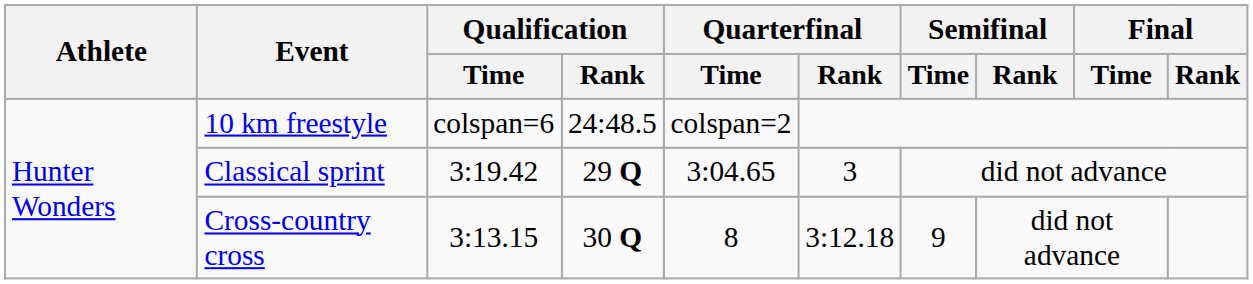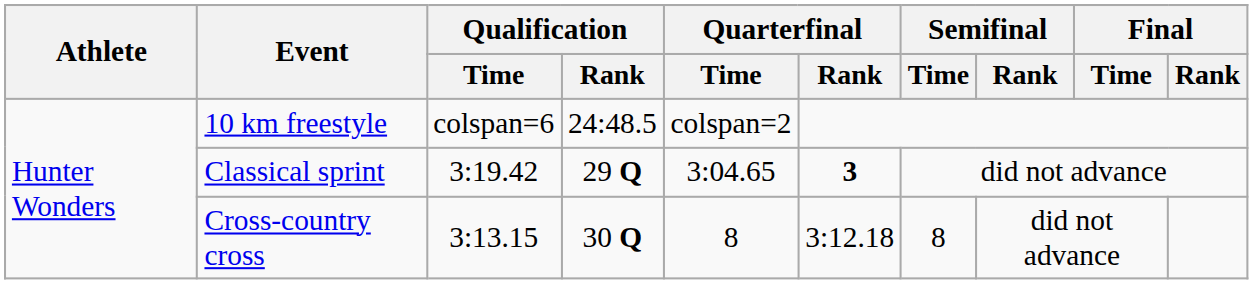(850, 171) normal -> (850, 171) bold
(938, 237) 9 -> (938, 237) 8
